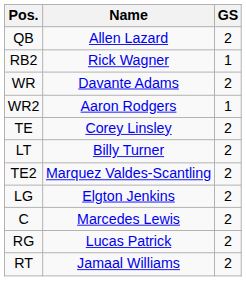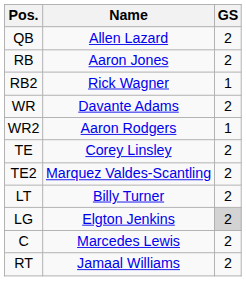+ row: (24, 60)
rows swapped: (24, 173) <-> (24, 151)
(228, 196) no background -> (228, 219) lightgrey background
- row: (24, 241)
